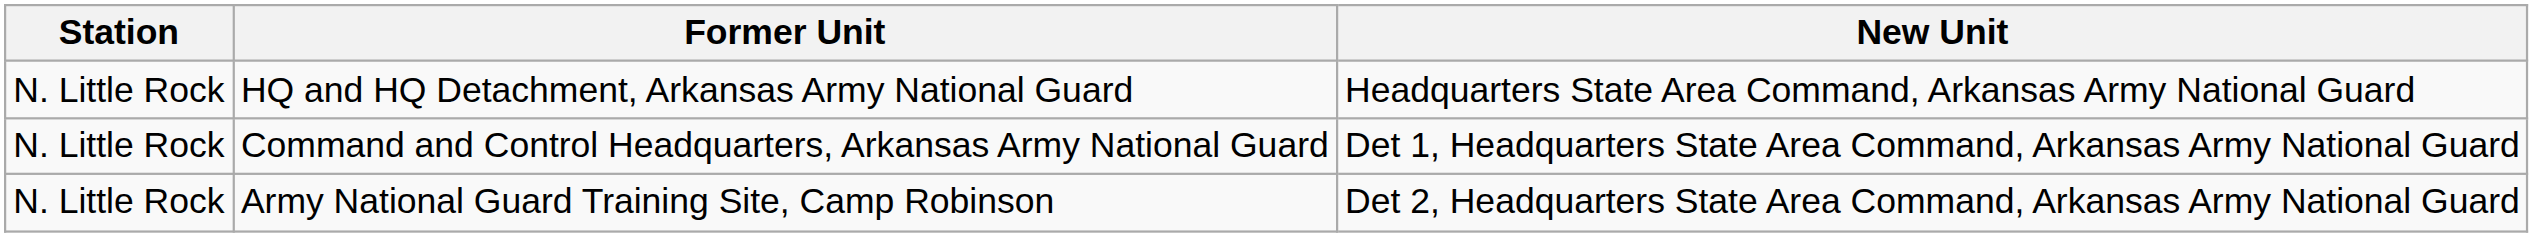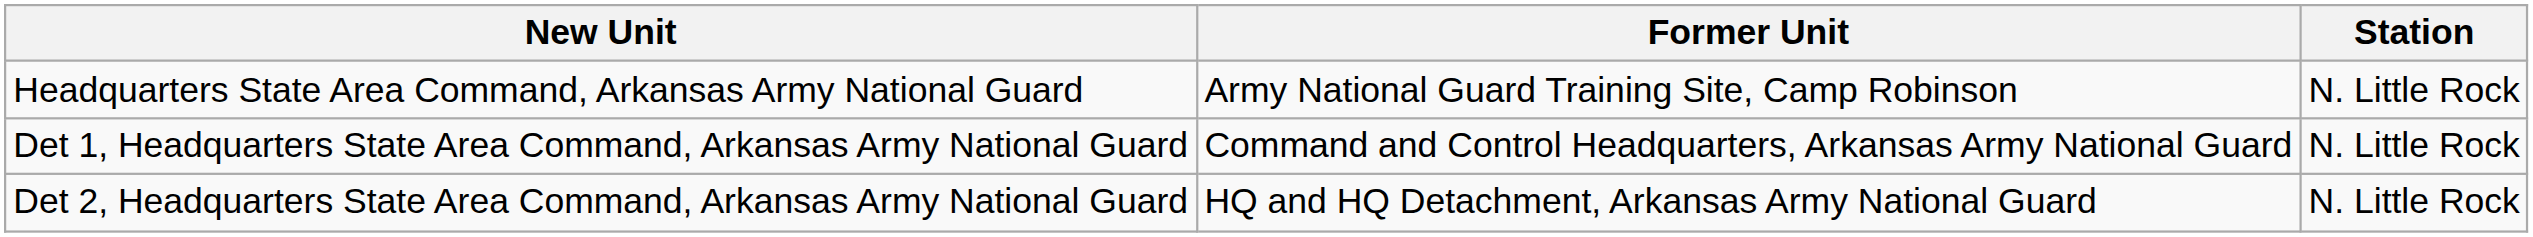columns swapped: (1932, 32) <-> (119, 32)
(687, 88) HQ and HQ Detachment, Arkansas Army National Guard -> (1611, 88) Army National Guard Training Site, Camp Robinson
(648, 201) Army National Guard Training Site, Camp Robinson -> (1651, 201) HQ and HQ Detachment, Arkansas Army National Guard
